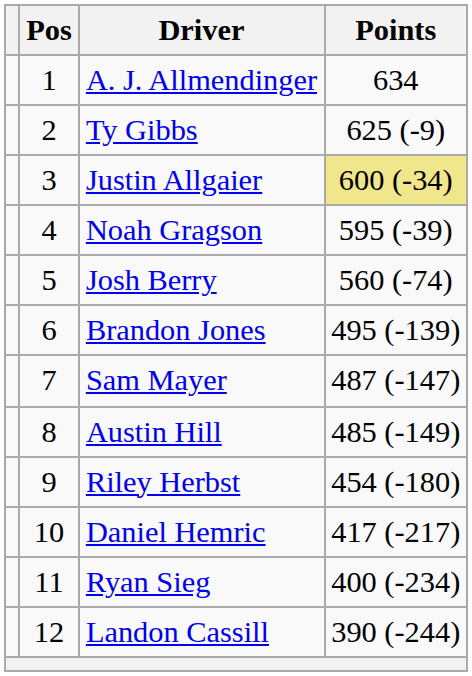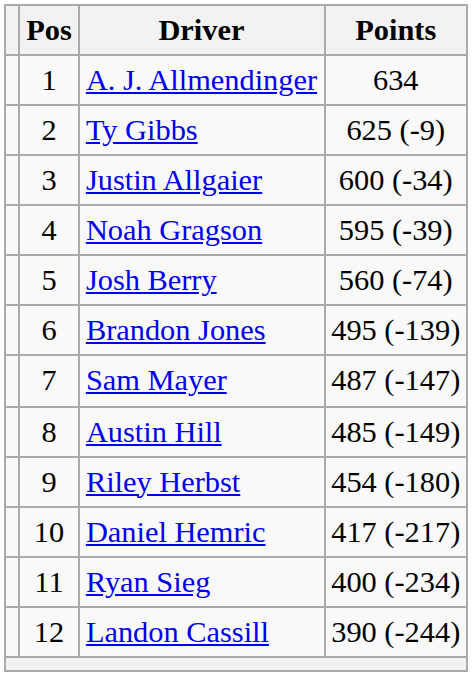(396, 180) khaki background -> (396, 180) no background
